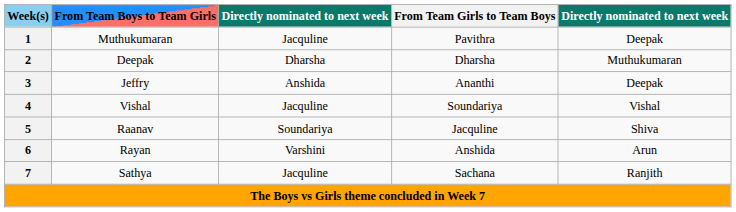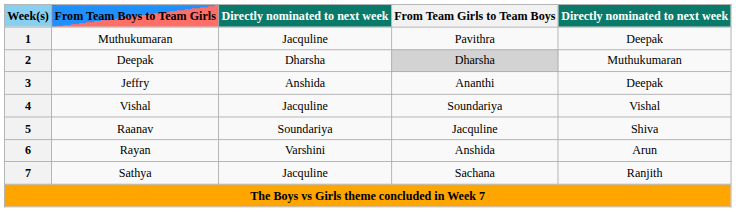(475, 61) no background -> (475, 61) lightgrey background
